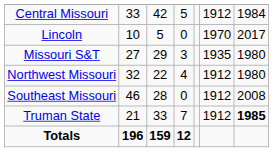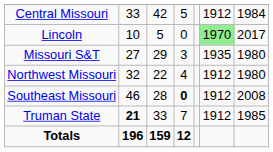(217, 34) no background -> (217, 34) lightgreen background
(184, 95) normal -> (184, 95) bold
(133, 116) normal -> (133, 116) bold
(251, 116) bold -> (251, 116) normal
